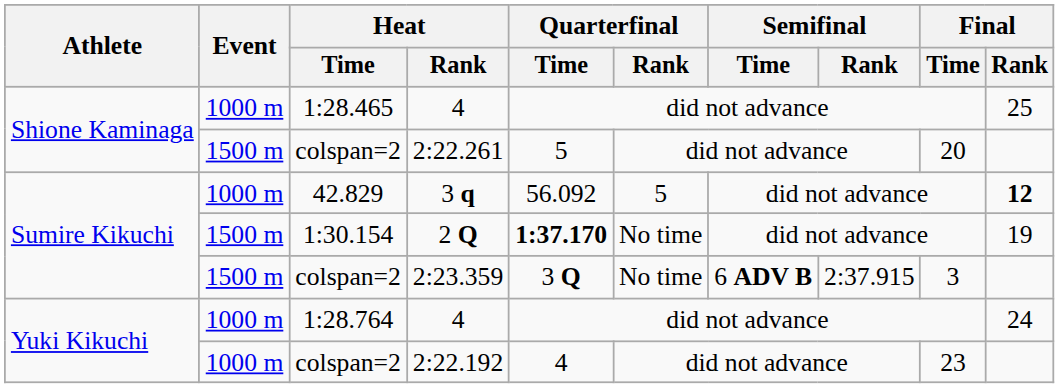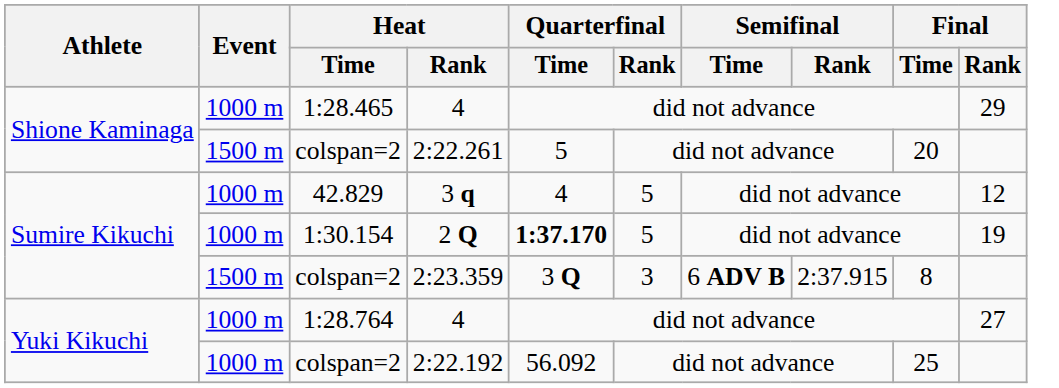(1020, 108) 25 -> (993, 108) 29
(561, 192) 56.092 -> (561, 192) 4
(1020, 192) bold -> (993, 192) normal
(245, 235) 1500 m -> (245, 235) 1000 m
(661, 235) No time -> (647, 235) 5
(661, 277) No time -> (647, 277) 3
(953, 277) 3 -> (926, 277) 8
(1020, 319) 24 -> (993, 319) 27
(561, 361) 4 -> (561, 361) 56.092
(953, 361) 23 -> (926, 361) 25
